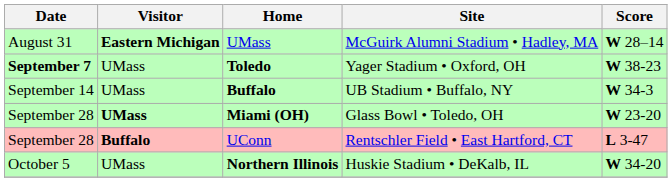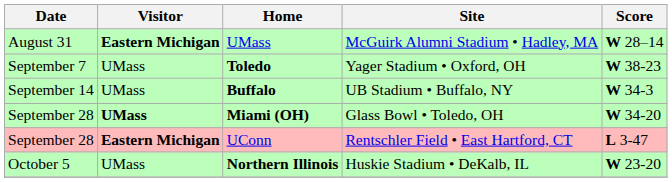(50, 66) bold -> (47, 66) normal
(633, 115) W 23-20 -> (633, 115) W 34-20
(126, 139) Buffalo -> (160, 139) Eastern Michigan
(633, 164) W 34-20 -> (633, 164) W 23-20
